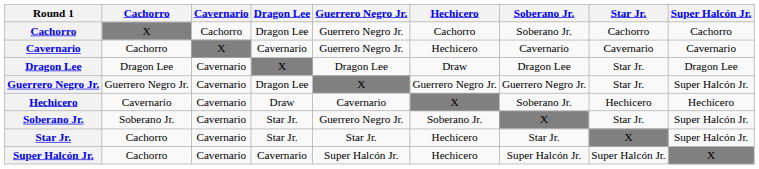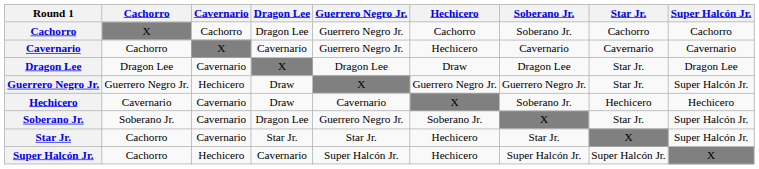(221, 84) Cavernario -> (221, 84) Hechicero
(282, 84) Dragon Lee -> (282, 84) Draw
(282, 119) Star Jr. -> (282, 119) Dragon Lee
(221, 155) Cavernario -> (221, 155) Hechicero
